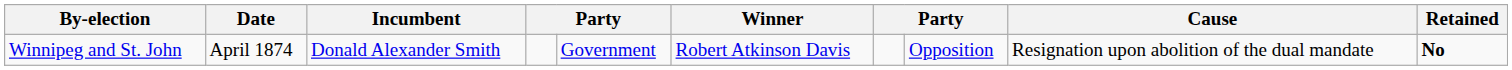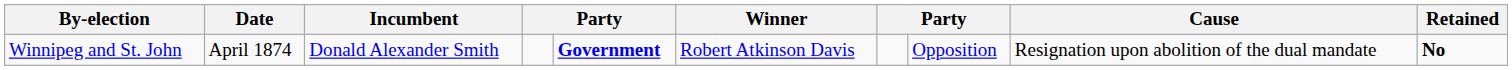(608, 49) normal -> (609, 49) bold
